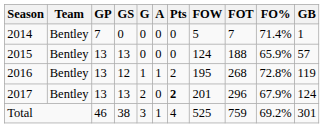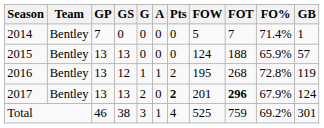(237, 93) normal -> (237, 93) bold
